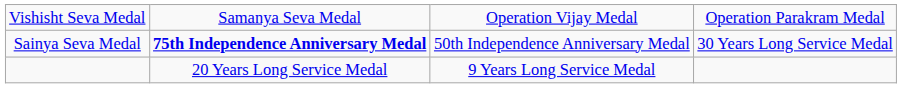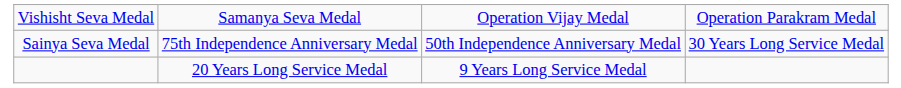(290, 43) bold -> (290, 43) normal
